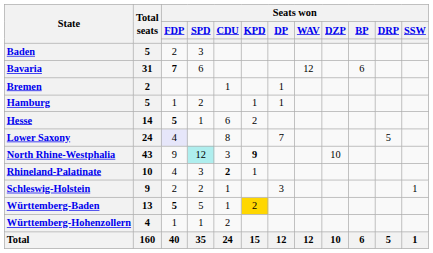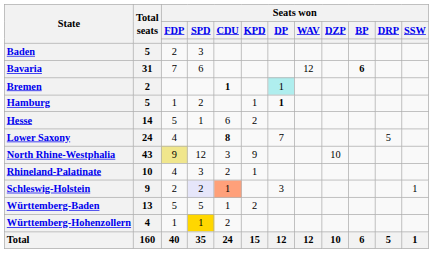(174, 69) bold -> (174, 69) normal
(362, 69) normal -> (362, 69) bold
(228, 86) normal -> (228, 86) bold
(281, 86) no background -> (281, 86) paleturquoise background
(281, 103) normal -> (281, 103) bold
(174, 120) bold -> (174, 120) normal
(174, 138) lavender background -> (174, 138) no background
(228, 138) normal -> (228, 138) bold
(174, 155) no background -> (174, 155) khaki background
(201, 155) paleturquoise background -> (201, 155) no background
(255, 155) bold -> (255, 155) normal
(228, 172) bold -> (228, 172) normal
(201, 189) no background -> (201, 189) lavender background
(228, 189) no background -> (228, 189) lightsalmon background
(174, 206) bold -> (174, 206) normal
(255, 206) gold background -> (255, 206) no background
(201, 223) no background -> (201, 223) gold background
